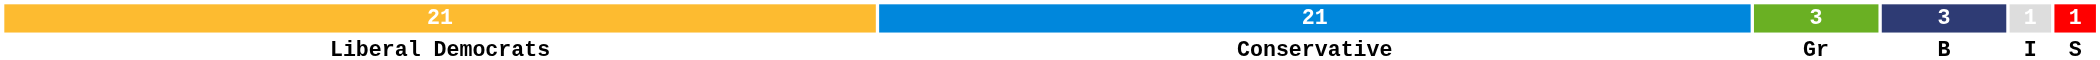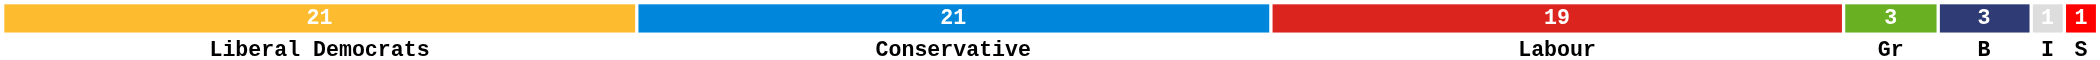+ column: (1557, 18)
